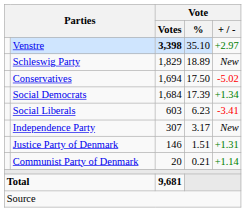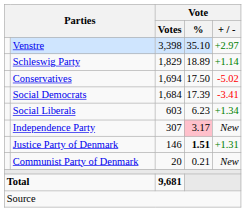(170, 45) bold -> (170, 45) normal
(229, 62) New -> (227, 62) +1.14
(227, 95) +1.34 -> (228, 95) -3.41
(228, 111) -3.41 -> (227, 111) +1.34
(201, 128) no background -> (201, 128) pink background
(201, 144) normal -> (201, 144) bold
(227, 161) +1.14 -> (229, 161) New
